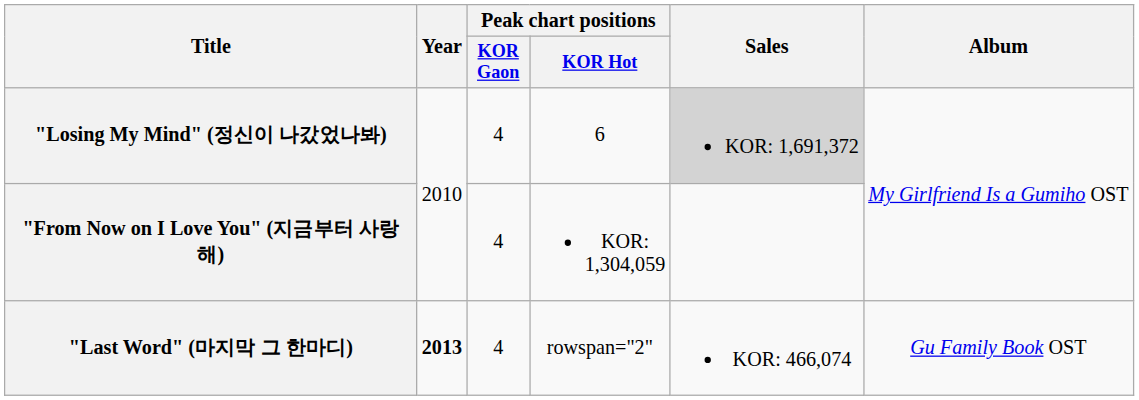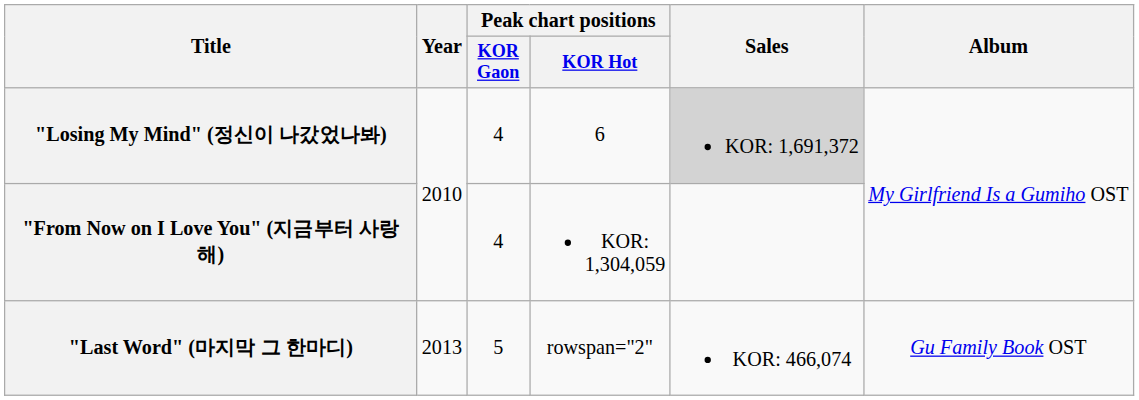(442, 347) bold -> (442, 347) normal
(498, 347) 4 -> (498, 347) 5
